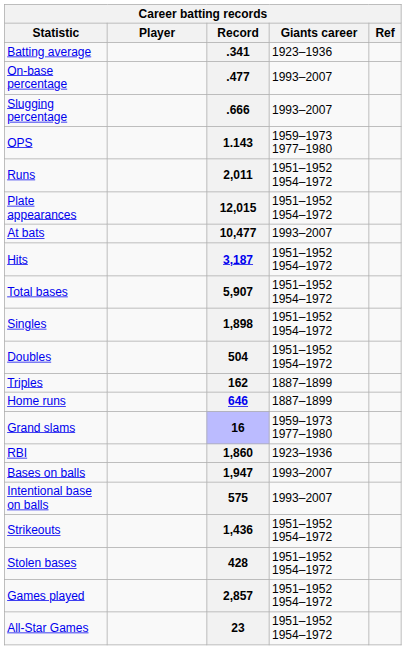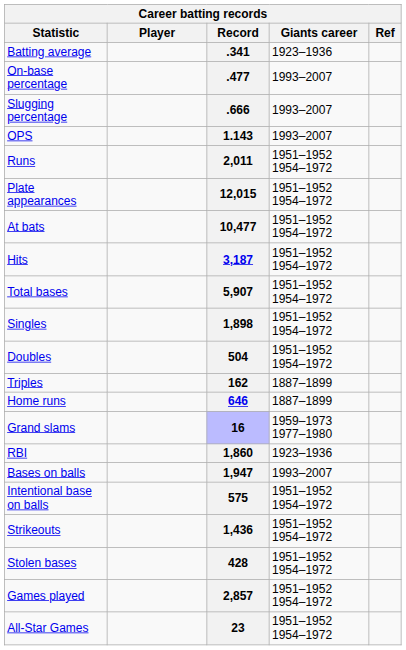(302, 142) 1959–1973 1977–1980 -> (302, 136) 1993–2007
(302, 233) 1993–2007 -> (302, 227) 1951–1952 1954–1972
(302, 498) 1993–2007 -> (302, 498) 1951–1952 1954–1972
